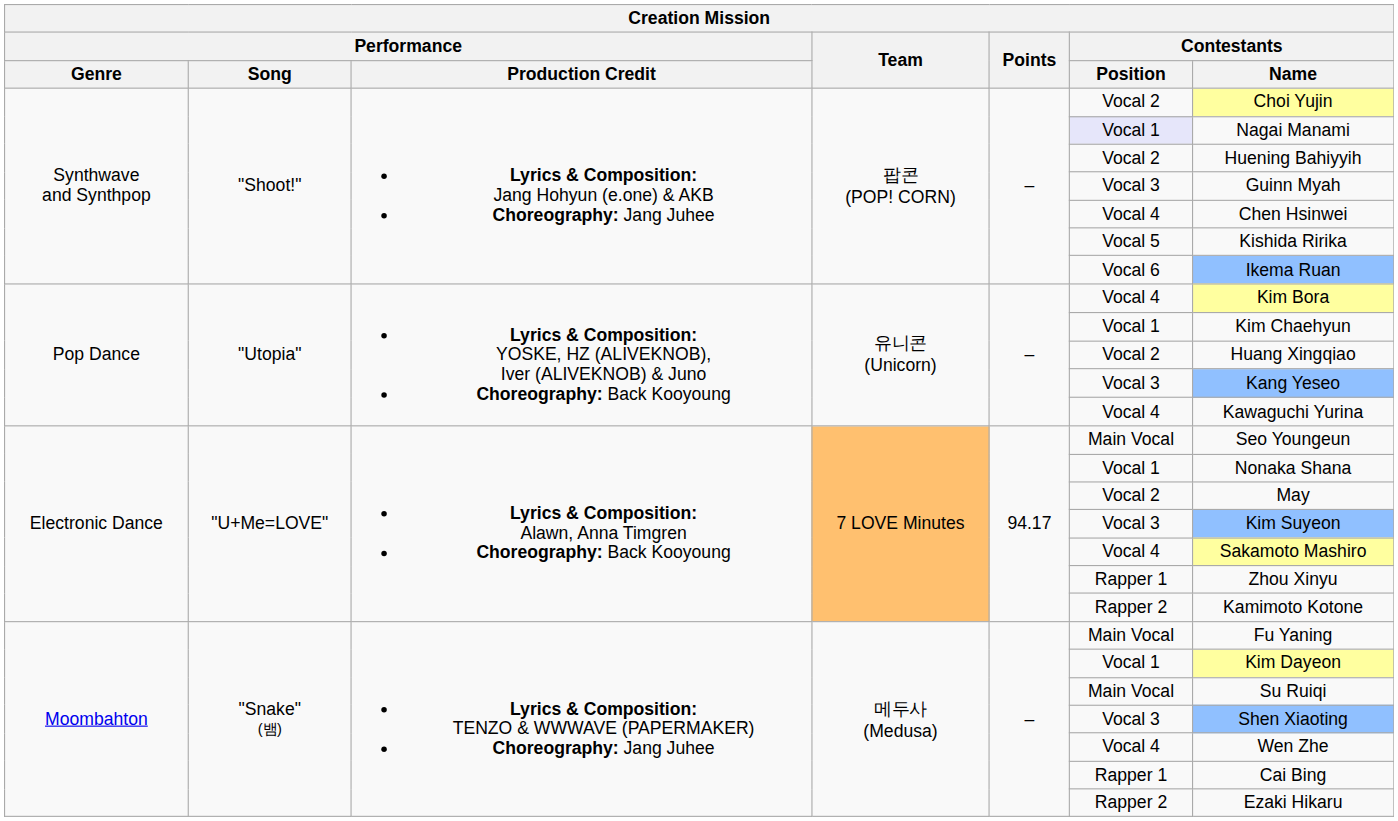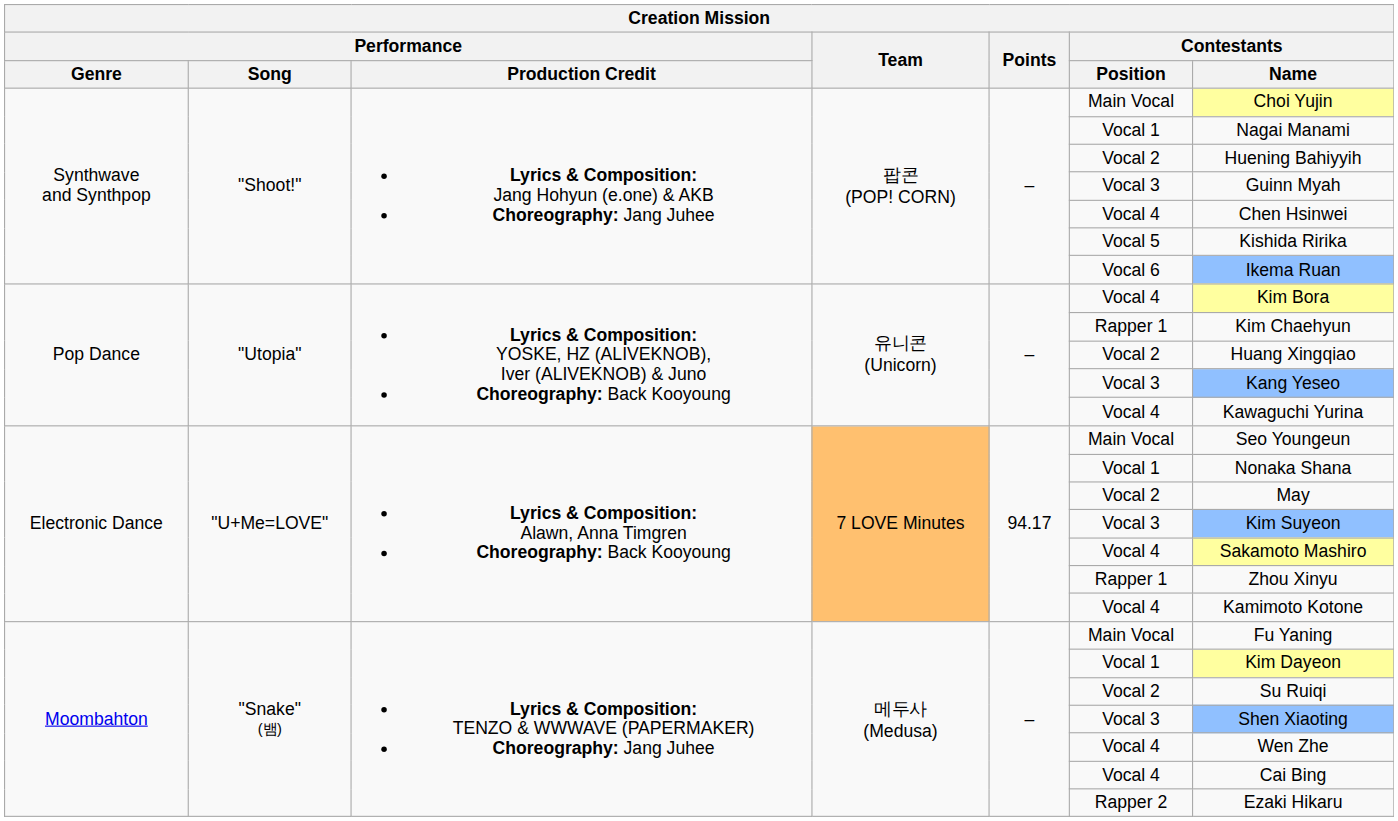(1131, 102) Vocal 2 -> (1131, 102) Main Vocal
(1131, 130) lavender background -> (1131, 130) no background
(1131, 326) Vocal 1 -> (1131, 326) Rapper 1
(1131, 607) Rapper 2 -> (1131, 607) Vocal 4
(1131, 691) Main Vocal -> (1131, 691) Vocal 2
(1131, 774) Rapper 1 -> (1131, 774) Vocal 4
